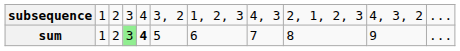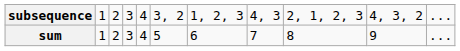(130, 36) lightgreen background -> (130, 36) no background
(143, 36) bold -> (143, 36) normal
